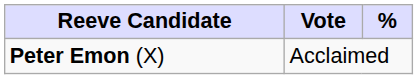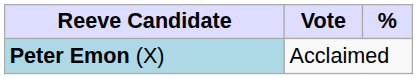(87, 55) no background -> (87, 55) lightblue background
